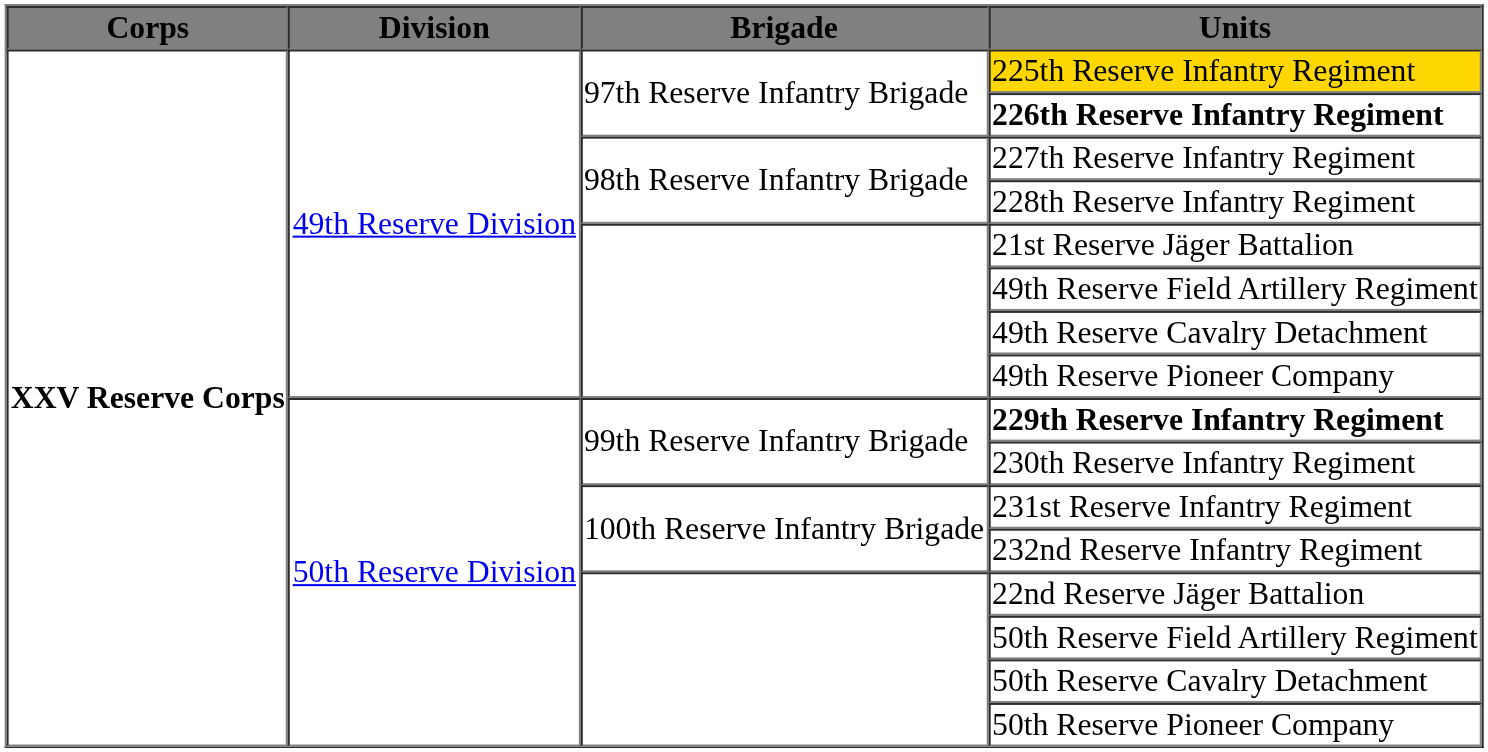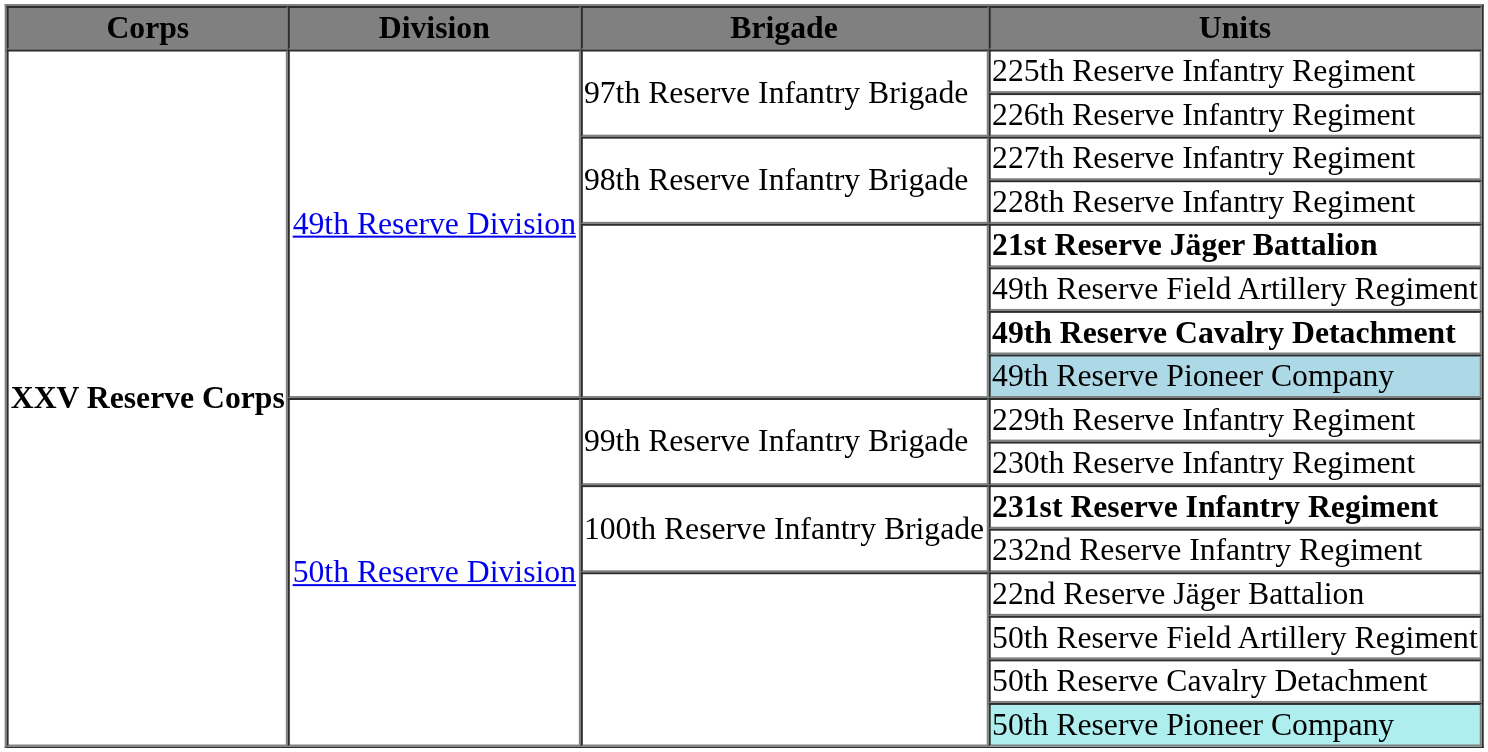(1204, 70) gold background -> (1204, 70) no background
(1218, 114) bold -> (1204, 114) normal
(1173, 245) normal -> (1185, 245) bold
(1210, 332) normal -> (1224, 332) bold
(1193, 375) no background -> (1193, 375) lightblue background
(1218, 419) bold -> (1204, 419) normal
(1202, 506) normal -> (1215, 506) bold
(1193, 724) no background -> (1193, 724) paleturquoise background
